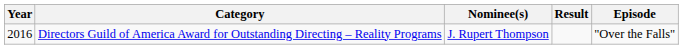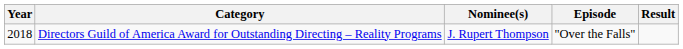columns swapped: (635, 14) <-> (571, 14)
(20, 34) 2016 -> (20, 34) 2018
